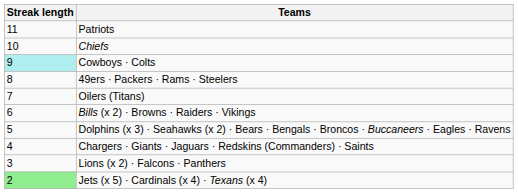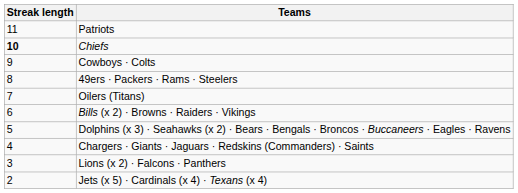(13, 46) normal -> (13, 46) bold
(10, 63) paleturquoise background -> (10, 63) no background
(10, 180) lightgreen background -> (10, 180) no background
